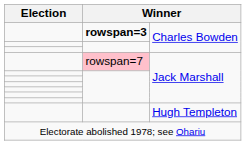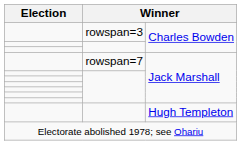(116, 32) bold -> (114, 32) normal
(114, 61) pink background -> (114, 61) no background
